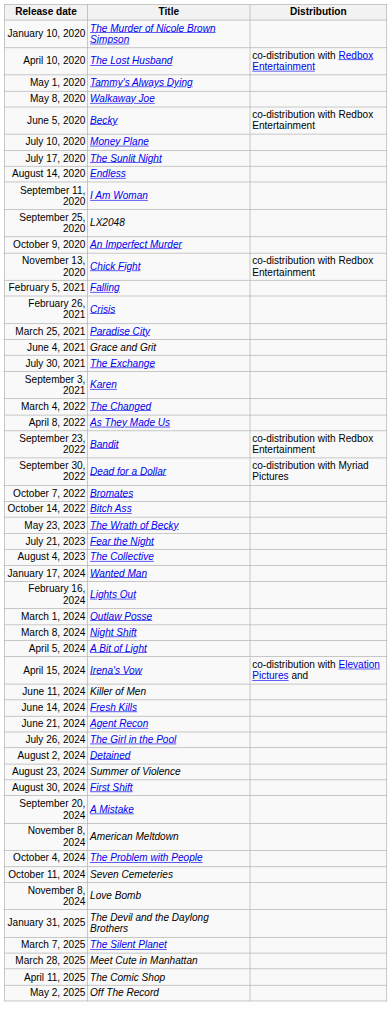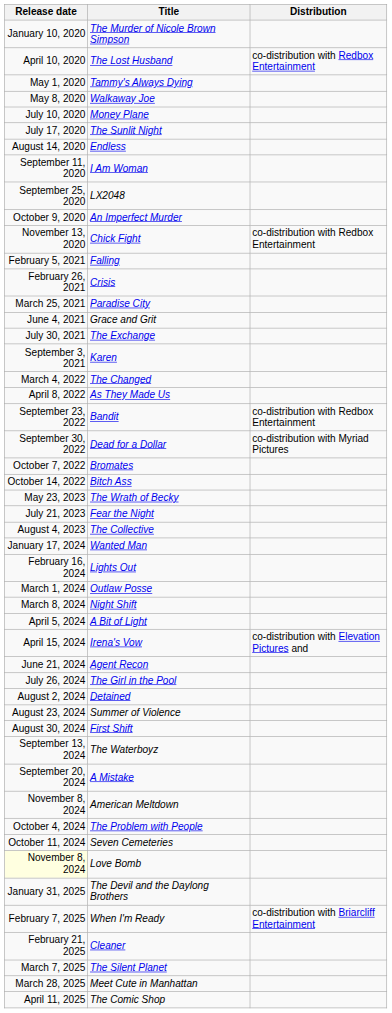- row: (104, 120)
- row: (118, 692)
- row: (114, 708)
+ row: (124, 750)
(57, 896) no background -> (57, 864) lightyellow background
+ row: (127, 918)
+ row: (108, 946)
- row: (124, 993)
